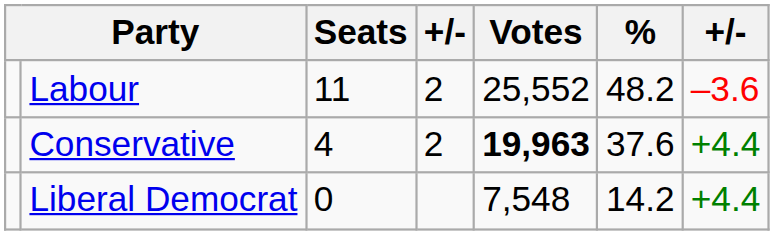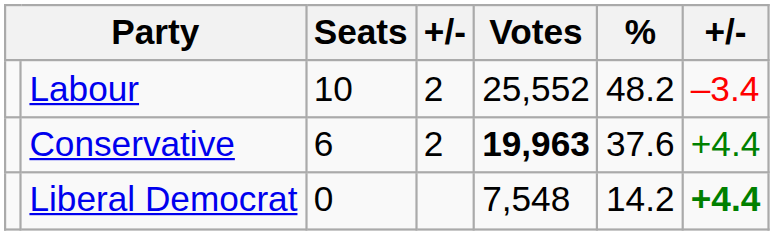(332, 88) 11 -> (333, 88) 10
(725, 88) –3.6 -> (725, 88) –3.4
(323, 144) 4 -> (323, 144) 6
(726, 199) normal -> (726, 199) bold
